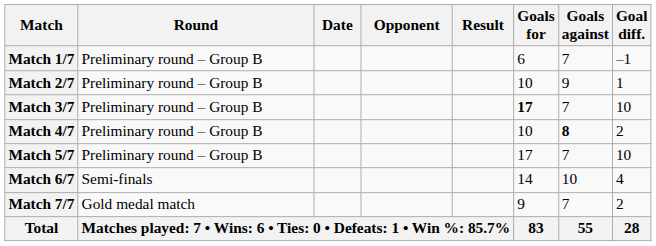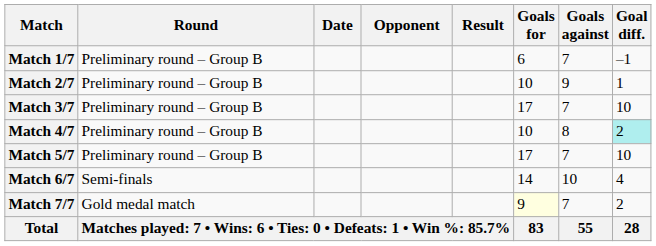(525, 107) bold -> (525, 107) normal
(566, 131) bold -> (566, 131) normal
(620, 131) no background -> (620, 131) paleturquoise background
(521, 204) no background -> (521, 204) lightyellow background
